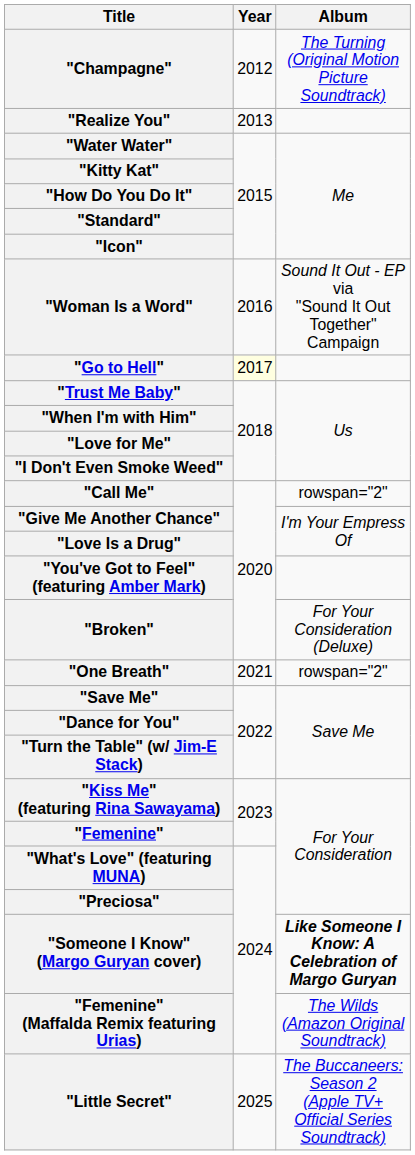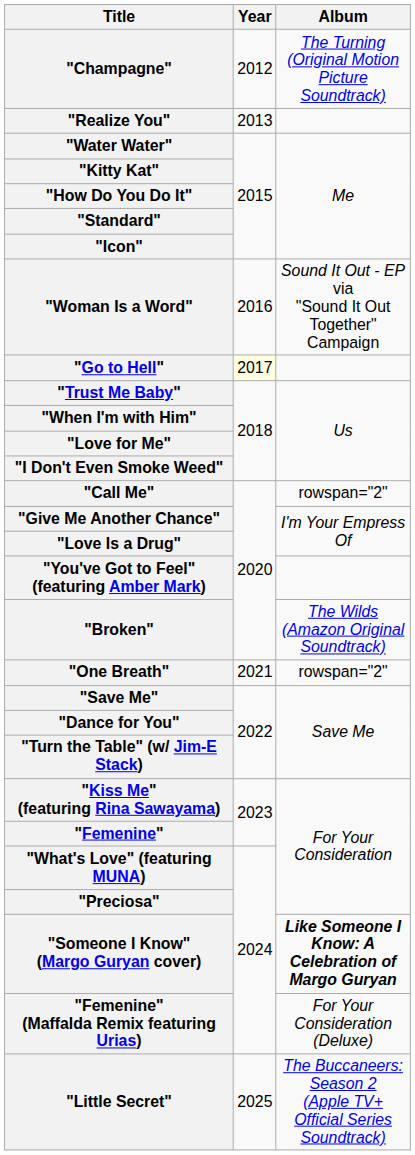(343, 629) For Your Consideration (Deluxe) -> (343, 629) The Wilds (Amazon Original Soundtrack)
(343, 1023) The Wilds (Amazon Original Soundtrack) -> (343, 1023) For Your Consideration (Deluxe)
